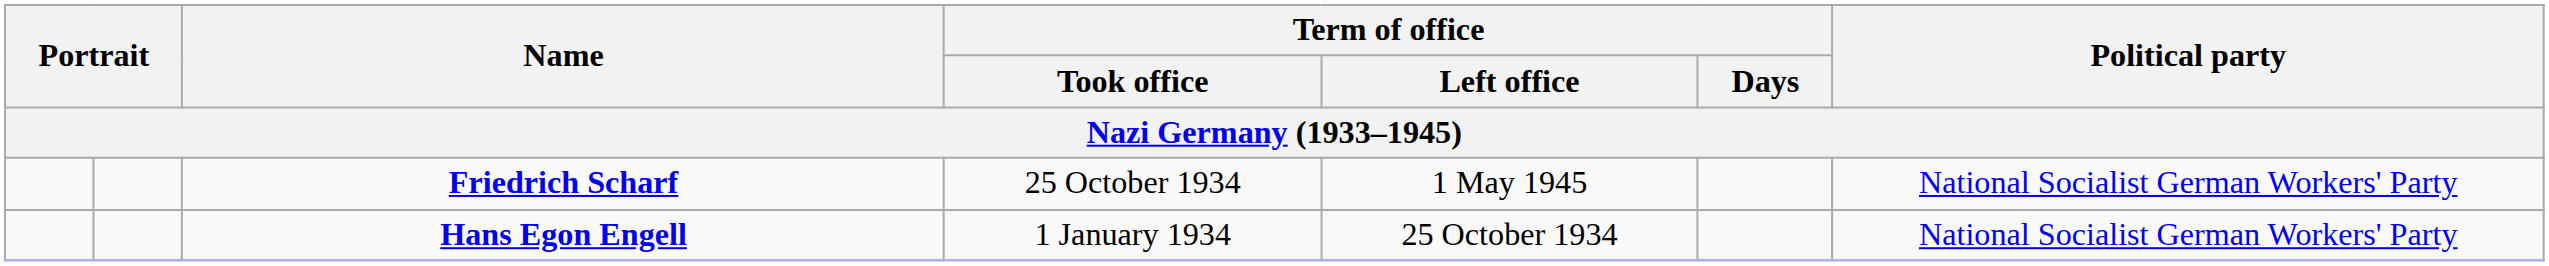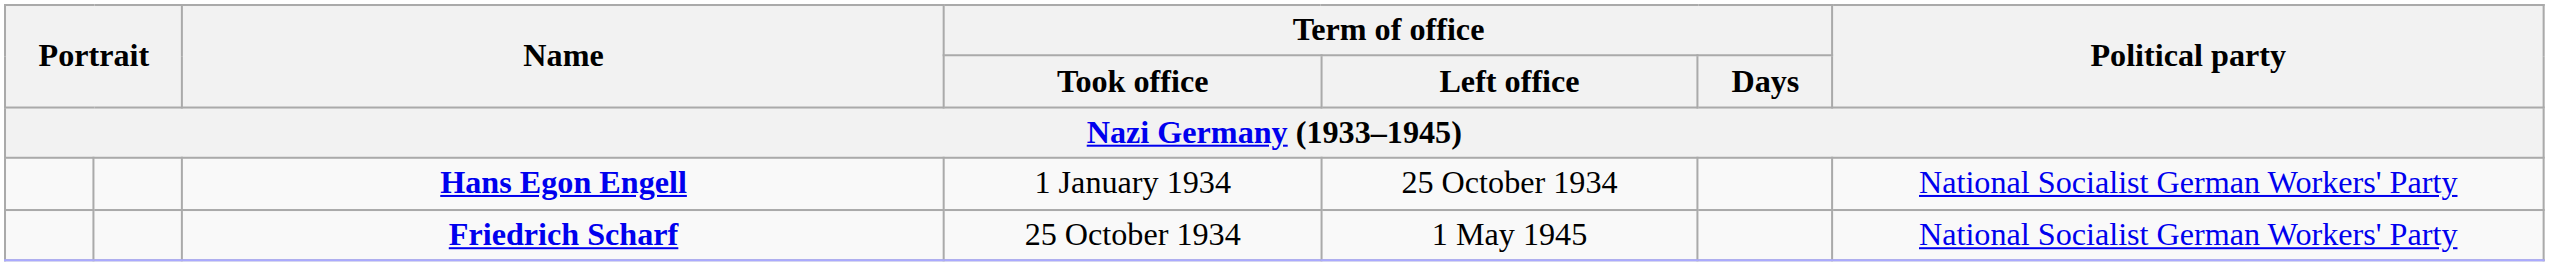rows swapped: (564, 234) <-> (564, 183)
